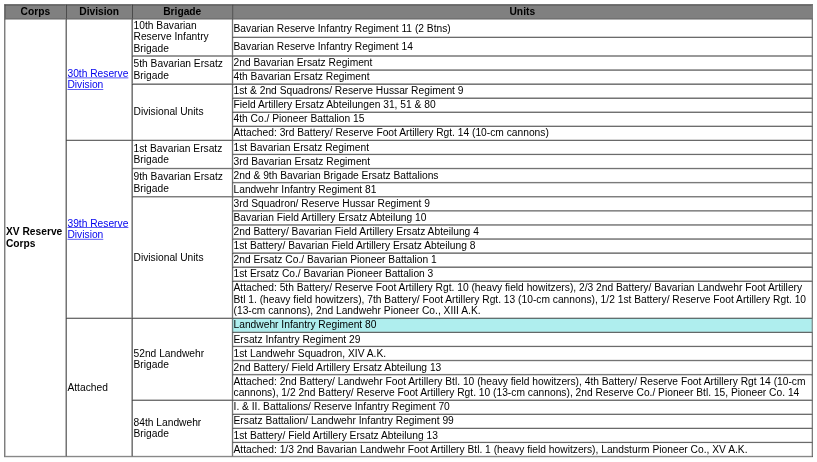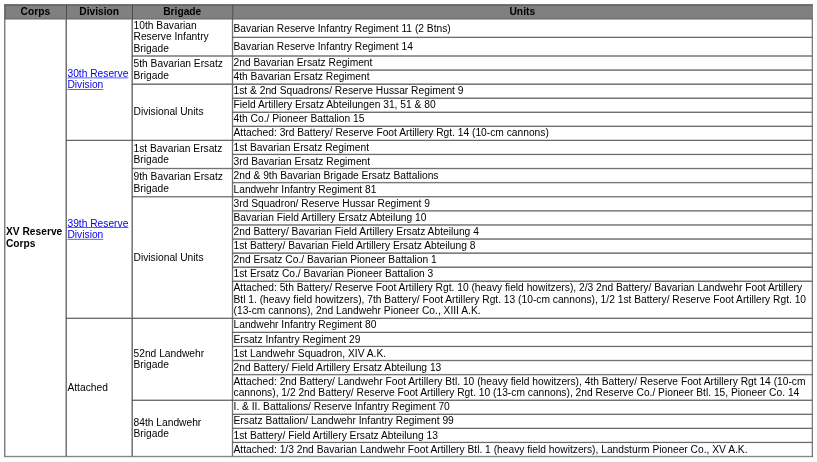(305, 325) paleturquoise background -> (305, 325) no background
